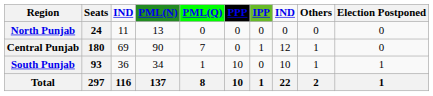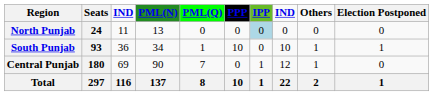(261, 30) no background -> (261, 30) lightblue background
rows swapped: (43, 47) <-> (43, 64)
